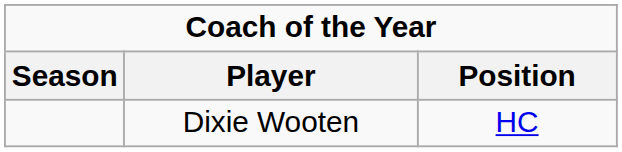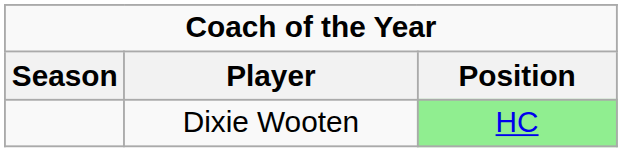(517, 122) no background -> (517, 122) lightgreen background
